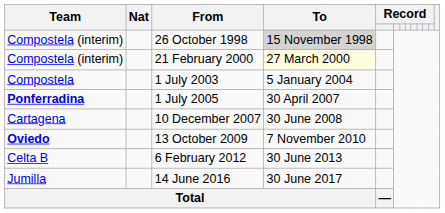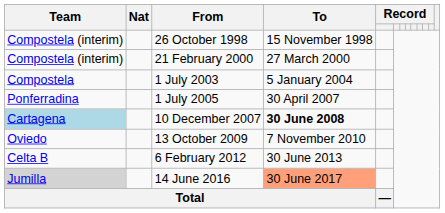(320, 39) lightgrey background -> (320, 39) no background
(308, 59) lightyellow background -> (308, 59) no background
(46, 99) bold -> (43, 99) normal
(36, 119) no background -> (36, 119) lightblue background
(304, 119) normal -> (305, 119) bold
(28, 138) bold -> (27, 138) normal
(27, 178) no background -> (27, 178) lightgrey background
(304, 178) no background -> (304, 178) lightsalmon background
